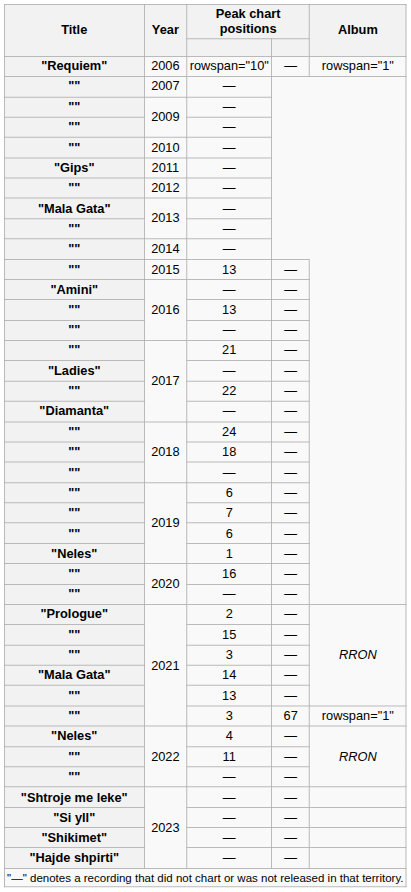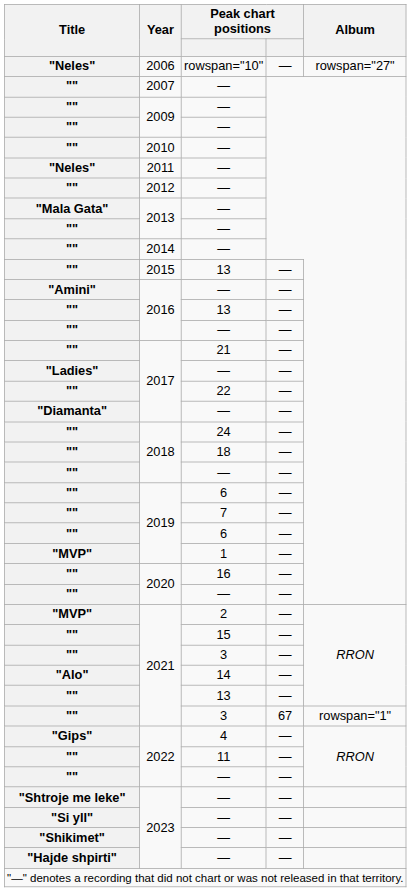(74, 66) "Requiem" -> (72, 66) "Neles"
(358, 66) rowspan="1" -> (355, 66) rowspan="27"
(74, 168) "Gips" -> (72, 168) "Neles"
(74, 553) "Neles" -> (72, 553) "MVP"
(74, 614) "Prologue" -> (72, 614) "MVP"
(74, 675) "Mala Gata" -> (72, 675) "Alo"
(74, 736) "Neles" -> (72, 736) "Gips"
